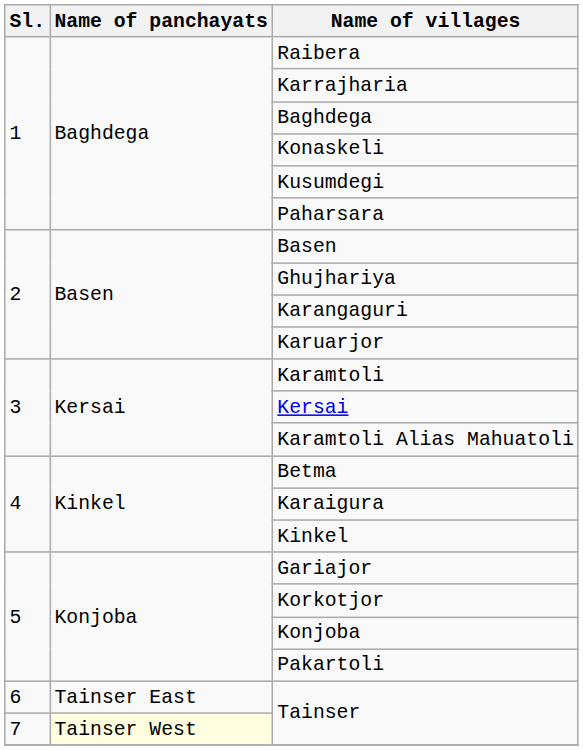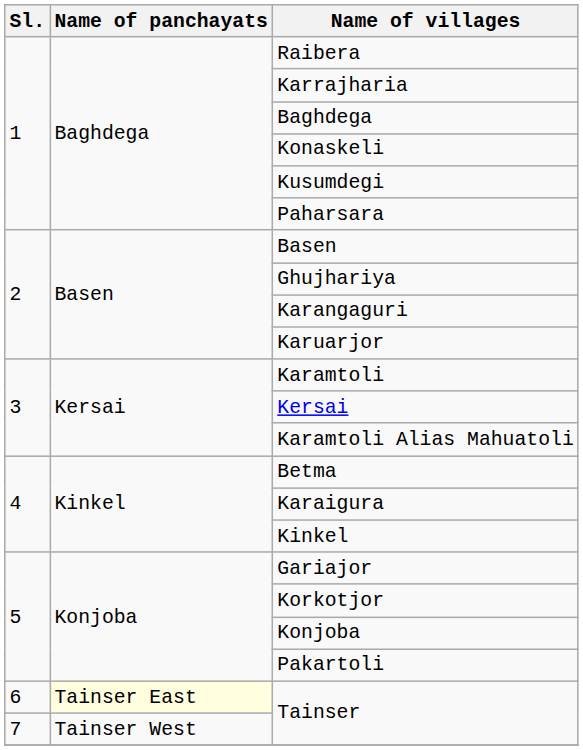(126, 697) no background -> (126, 697) lightyellow background
(126, 729) lightyellow background -> (126, 729) no background
